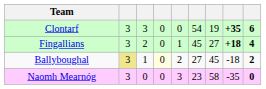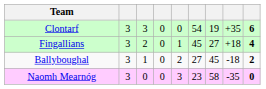(233, 28) bold -> (233, 28) normal
(233, 44) bold -> (233, 44) normal
(128, 60) khaki background -> (128, 60) no background
(162, 60) lightyellow background -> (162, 60) no background
